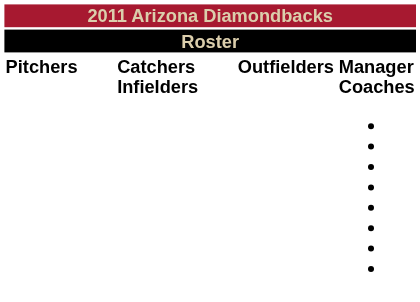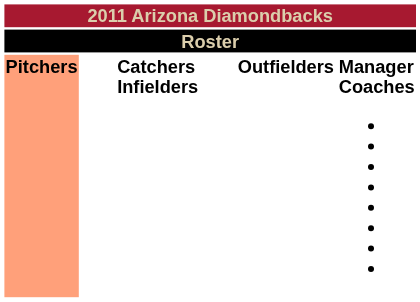(42, 66) no background -> (42, 66) lightsalmon background
